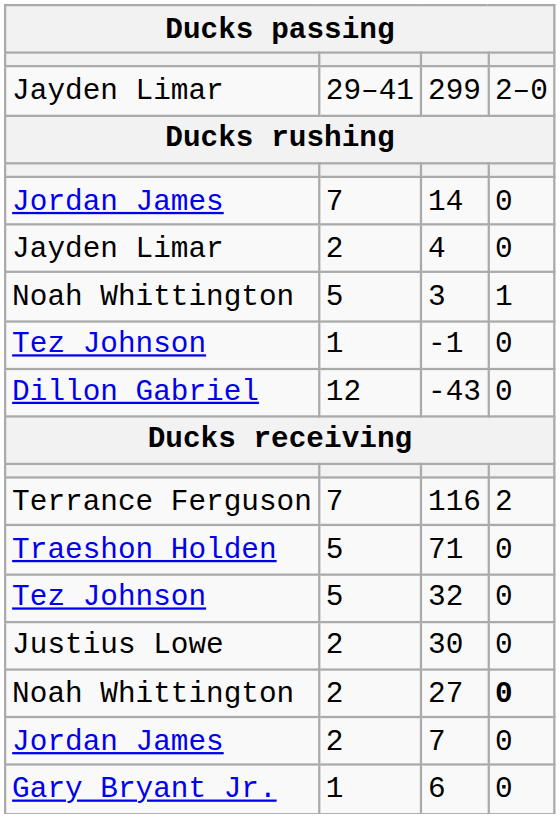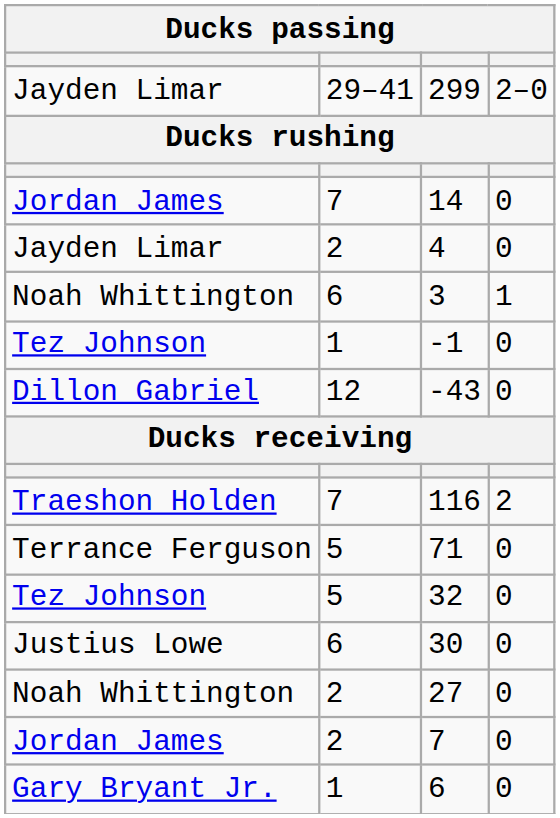(335, 296) 5 -> (335, 296) 6
(162, 502) Terrance Ferguson -> (144, 502) Traeshon Holden
(144, 550) Traeshon Holden -> (162, 550) Terrance Ferguson
(335, 646) 2 -> (335, 646) 6
(504, 694) bold -> (504, 694) normal
